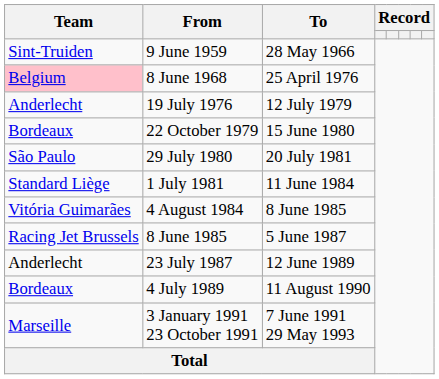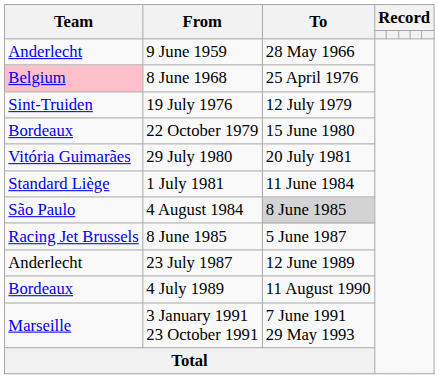(51, 51) Sint-Truiden -> (45, 51) Anderlecht
(45, 104) Anderlecht -> (51, 104) Sint-Truiden
(42, 157) São Paulo -> (70, 157) Vitória Guimarães
(70, 210) Vitória Guimarães -> (42, 210) São Paulo
(306, 210) no background -> (306, 210) lightgrey background
